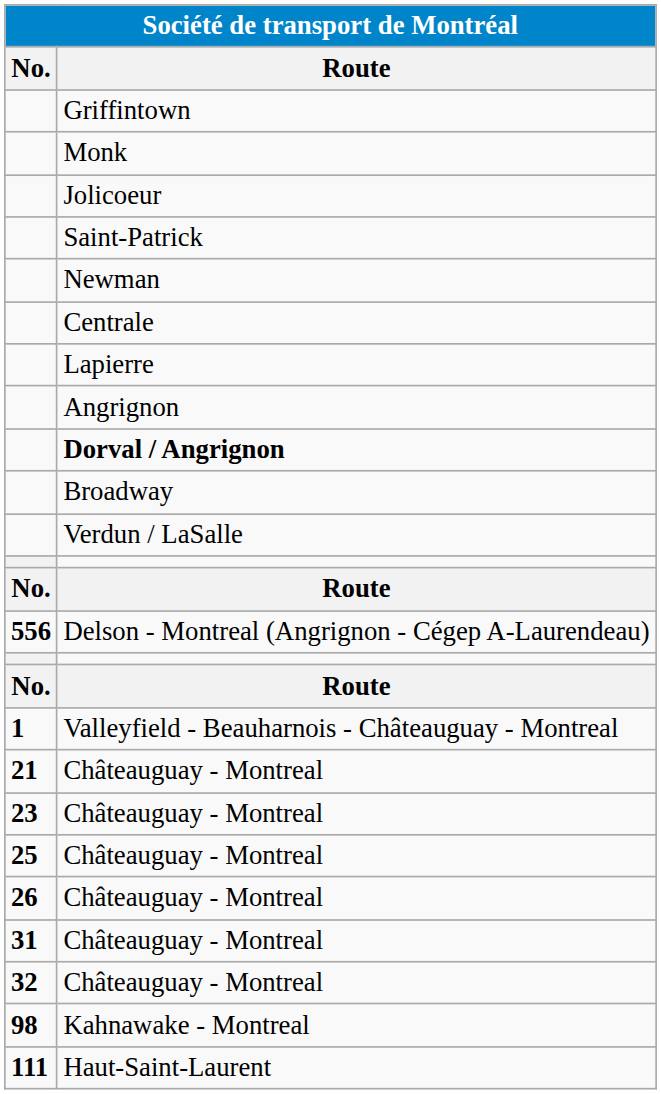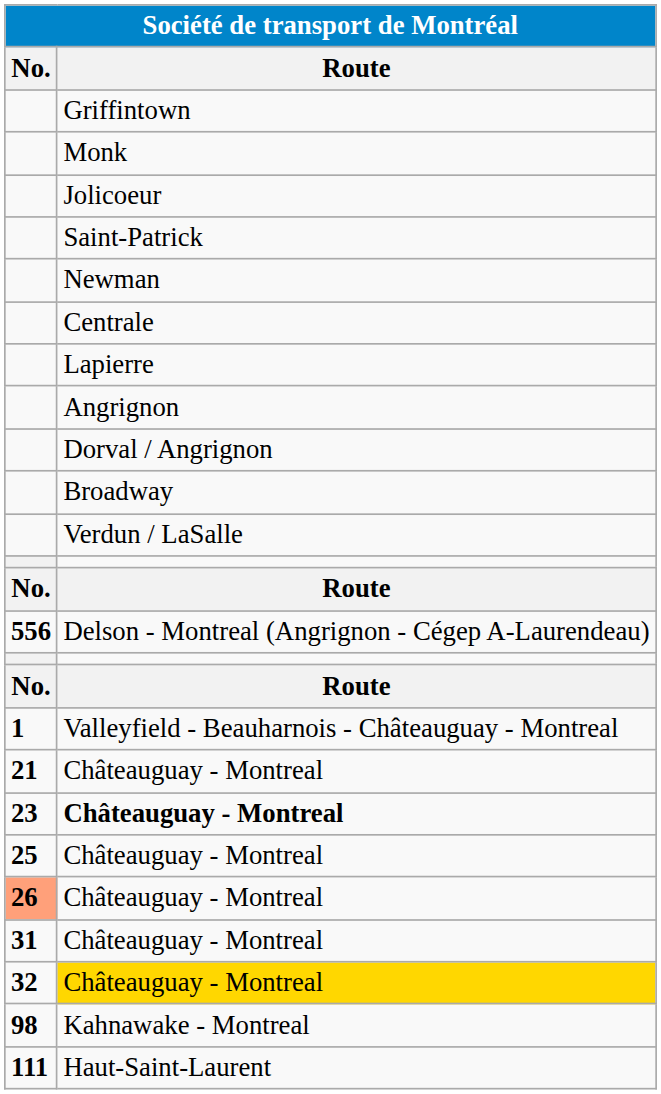(174, 449) bold -> (168, 449) normal
(193, 813) normal -> (203, 813) bold
(24, 897) no background -> (24, 897) lightsalmon background
(193, 982) no background -> (193, 982) gold background
